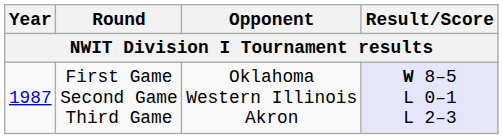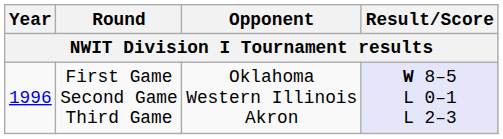(30, 98) 1987 -> (30, 98) 1996
